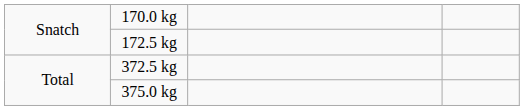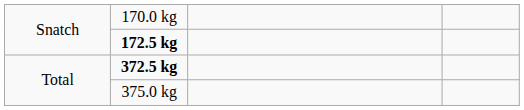(149, 42) normal -> (149, 42) bold
(149, 67) normal -> (149, 67) bold
